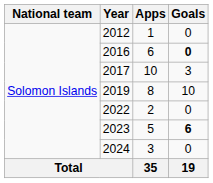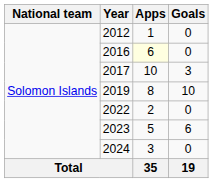(151, 52) no background -> (151, 52) lightyellow background
(188, 52) bold -> (188, 52) normal
(188, 129) bold -> (188, 129) normal
